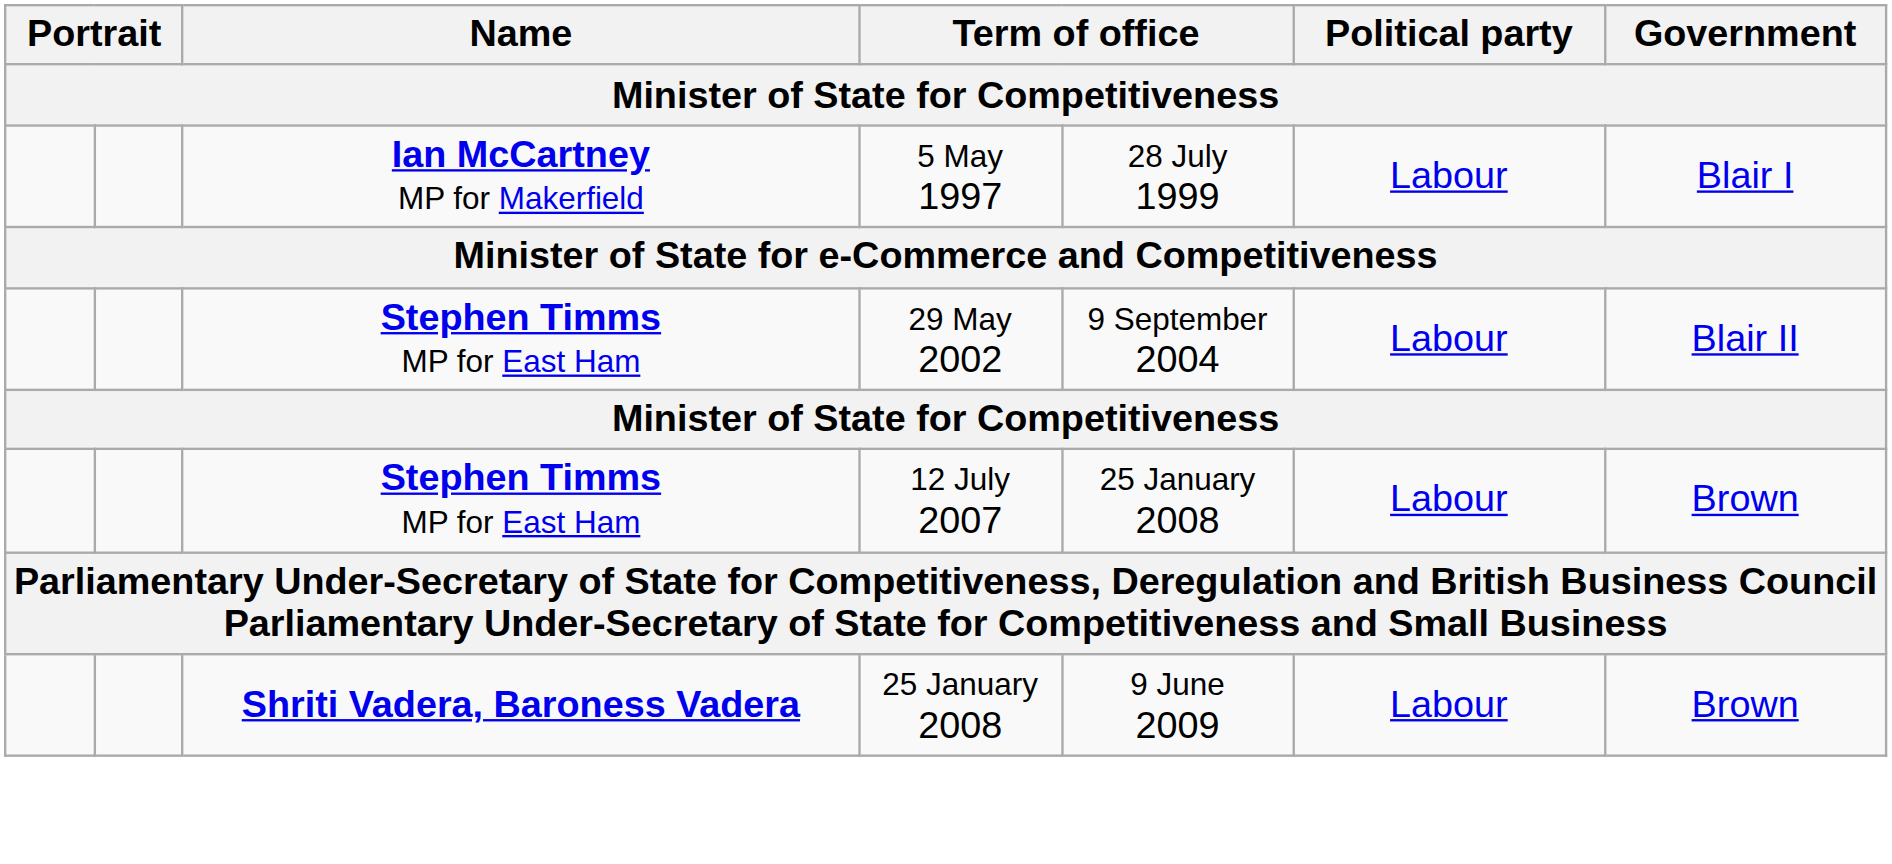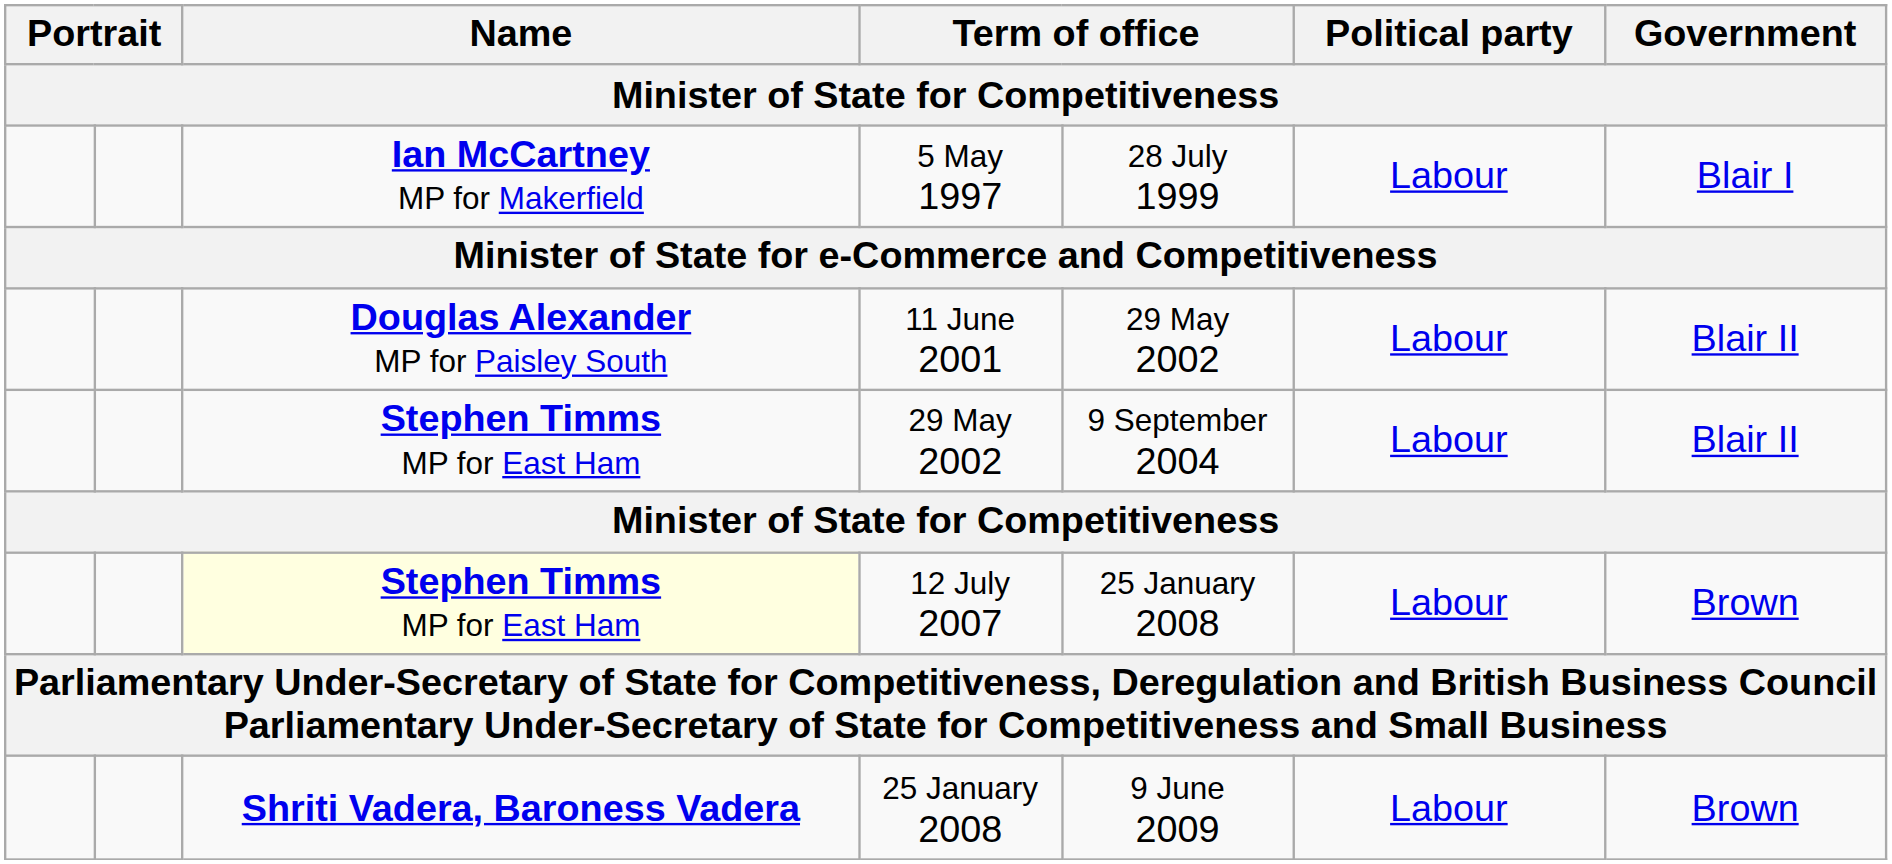+ row: (960, 340)
(521, 499) no background -> (521, 602) lightyellow background
